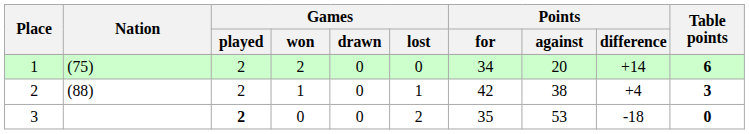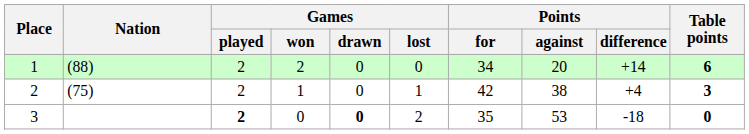(80, 66) (75) -> (80, 66) (88)
(80, 91) (88) -> (80, 91) (75)
(360, 116) normal -> (360, 116) bold
